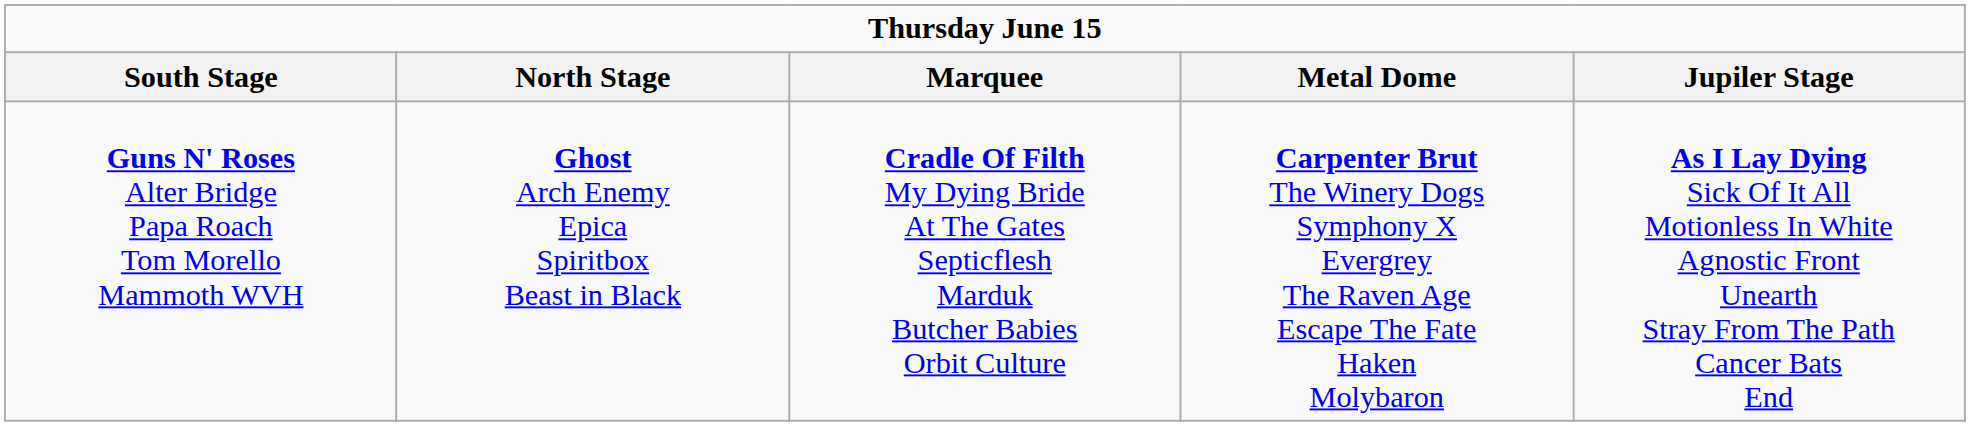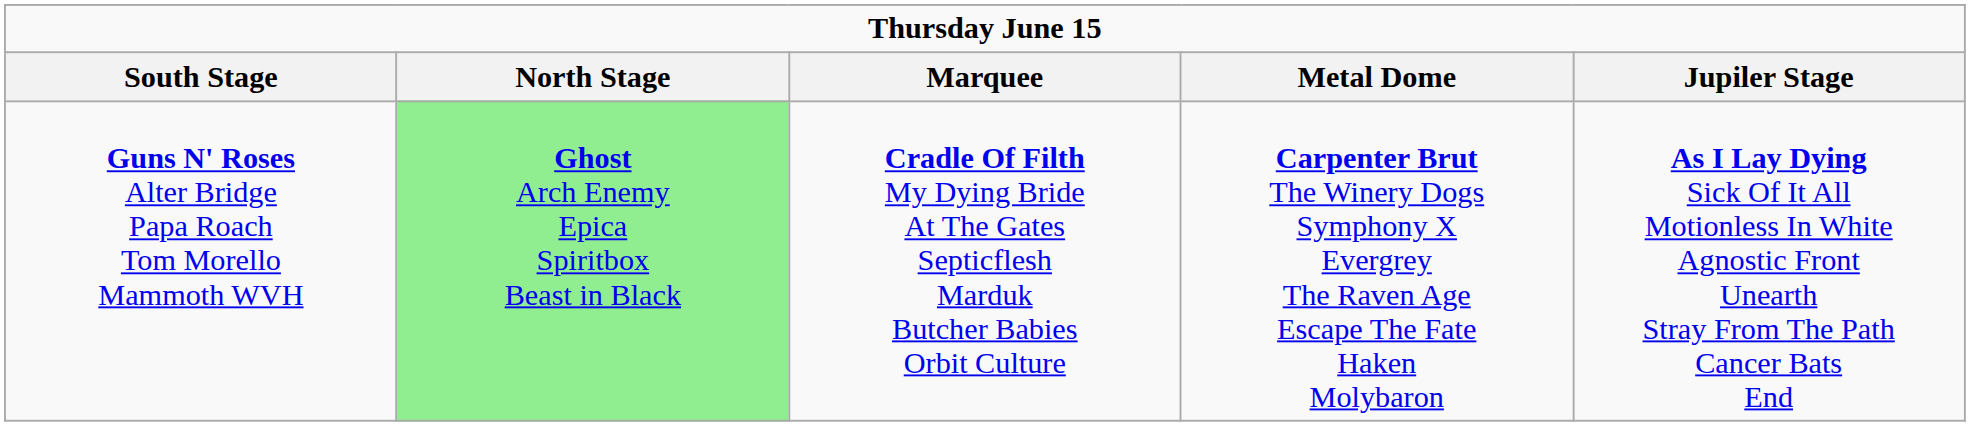(593, 226) no background -> (593, 226) lightgreen background
